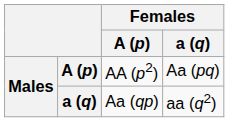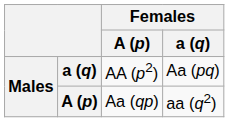(79, 71) A (p) -> (79, 71) a (q)
(79, 101) a (q) -> (79, 101) A (p)
